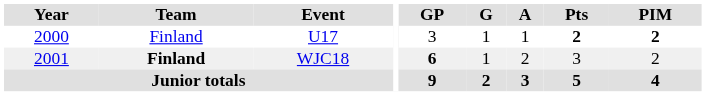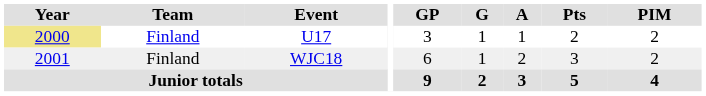(51, 36) no background -> (52, 36) khaki background
(577, 36) bold -> (574, 36) normal
(655, 36) bold -> (655, 36) normal
(176, 58) bold -> (173, 58) normal
(432, 58) bold -> (427, 58) normal
